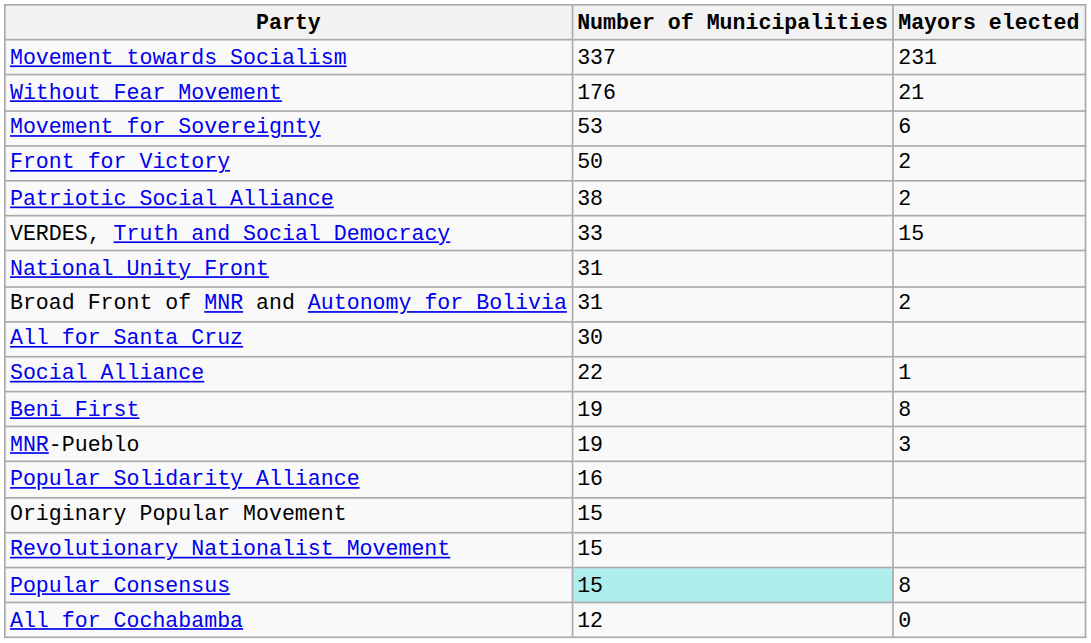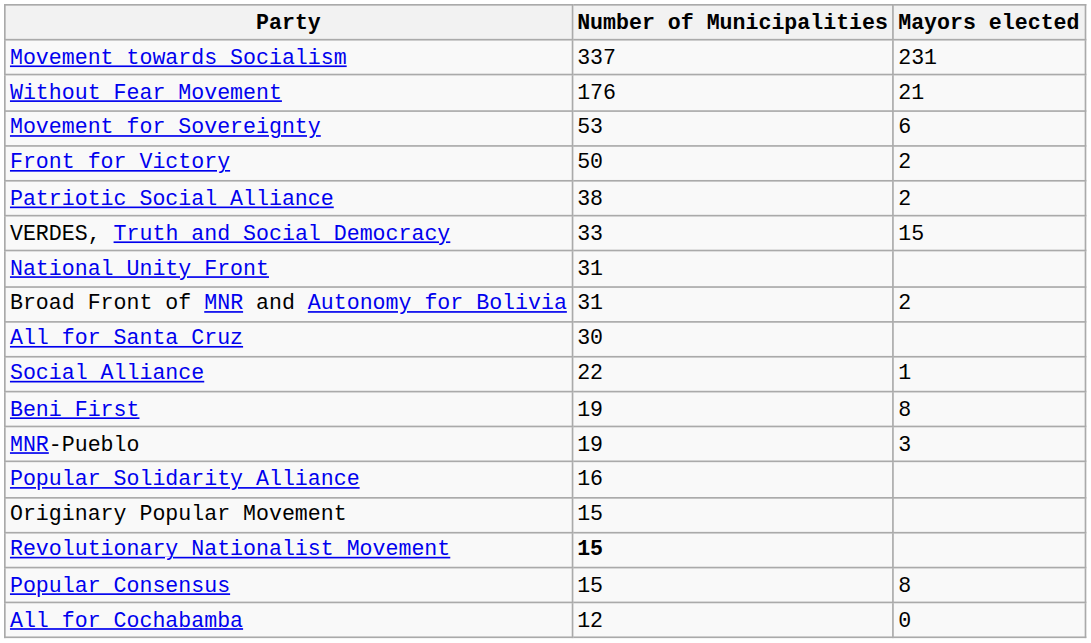(590, 550) normal -> (590, 550) bold
(590, 585) paleturquoise background -> (590, 585) no background
